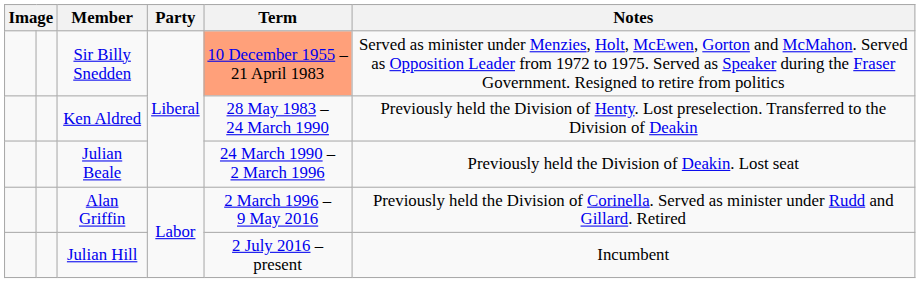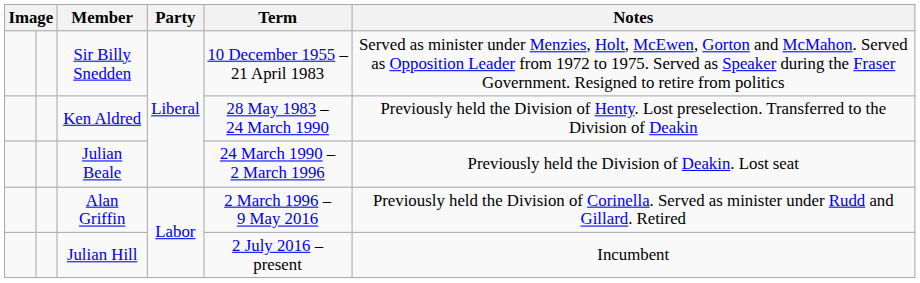(278, 63) lightsalmon background -> (278, 63) no background
